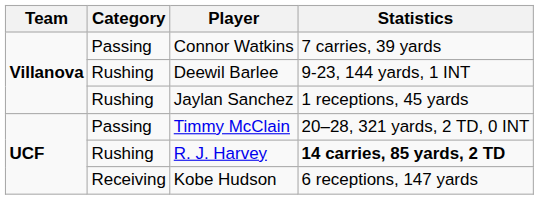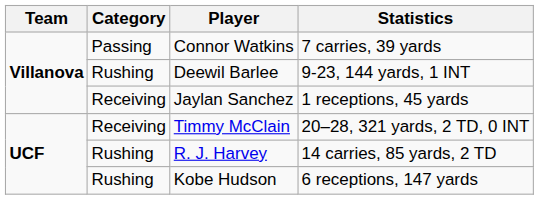(123, 99) Rushing -> (129, 99) Receiving
(122, 126) Passing -> (129, 126) Receiving
(403, 153) bold -> (399, 153) normal
(129, 180) Receiving -> (123, 180) Rushing
